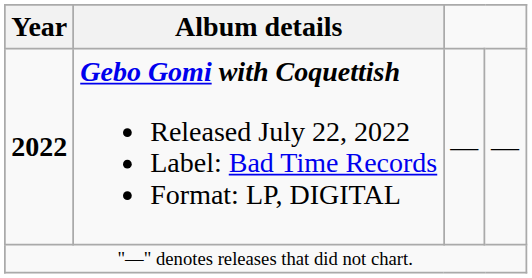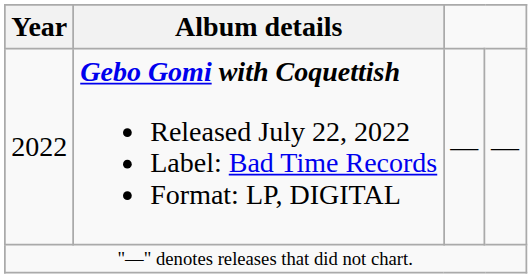(39, 146) bold -> (39, 146) normal
